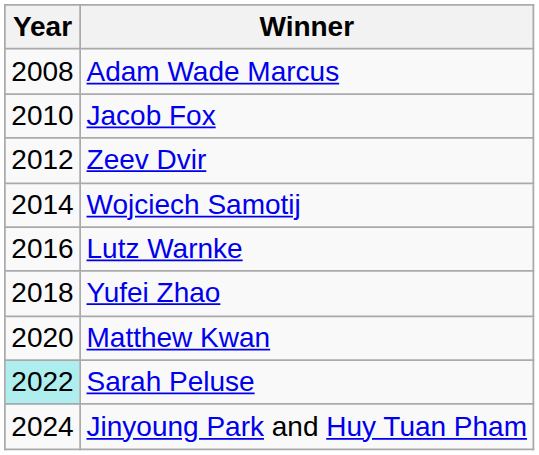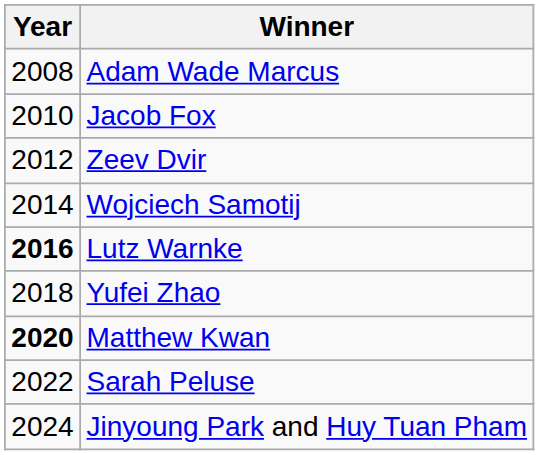(42, 248) normal -> (42, 248) bold
(42, 337) normal -> (42, 337) bold
(42, 381) paleturquoise background -> (42, 381) no background
